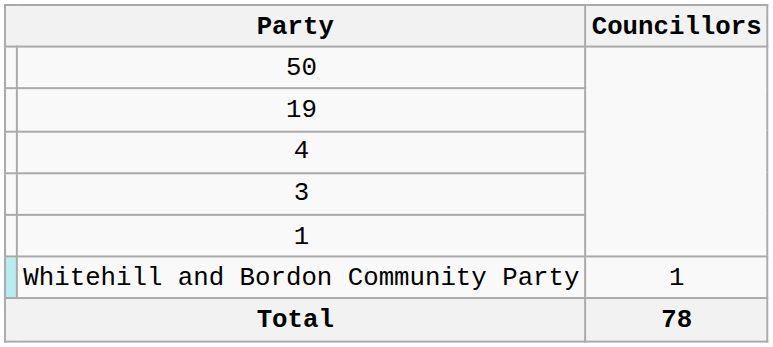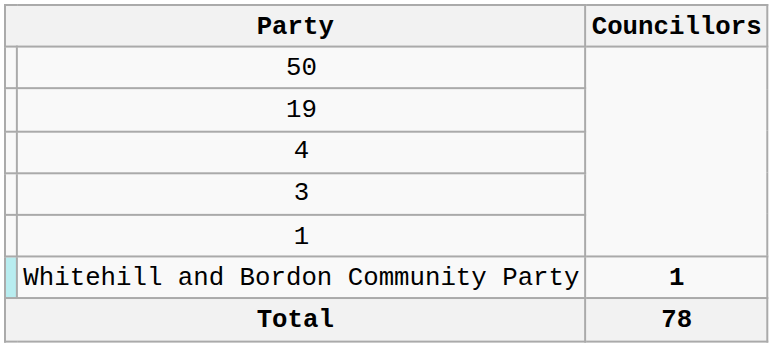(677, 278) normal -> (677, 278) bold
